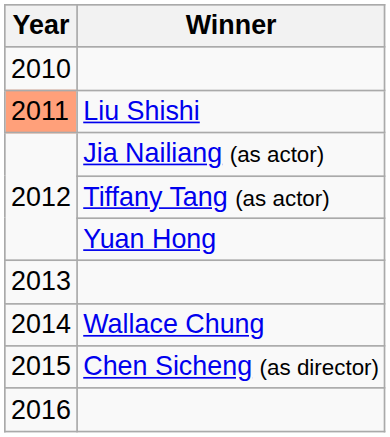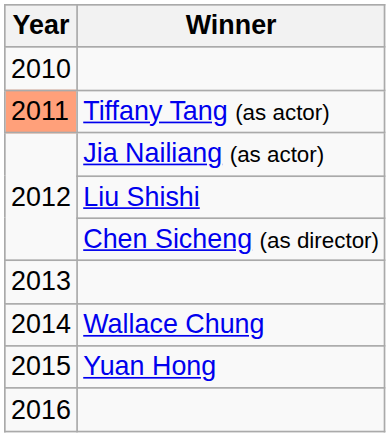(141, 111) Liu Shishi -> (206, 111) Tiffany Tang (as actor)
(206, 196) Tiffany Tang (as actor) -> (141, 196) Liu Shishi
(150, 238) Yuan Hong -> (231, 238) Chen Sicheng (as director)
(231, 366) Chen Sicheng (as director) -> (150, 366) Yuan Hong
